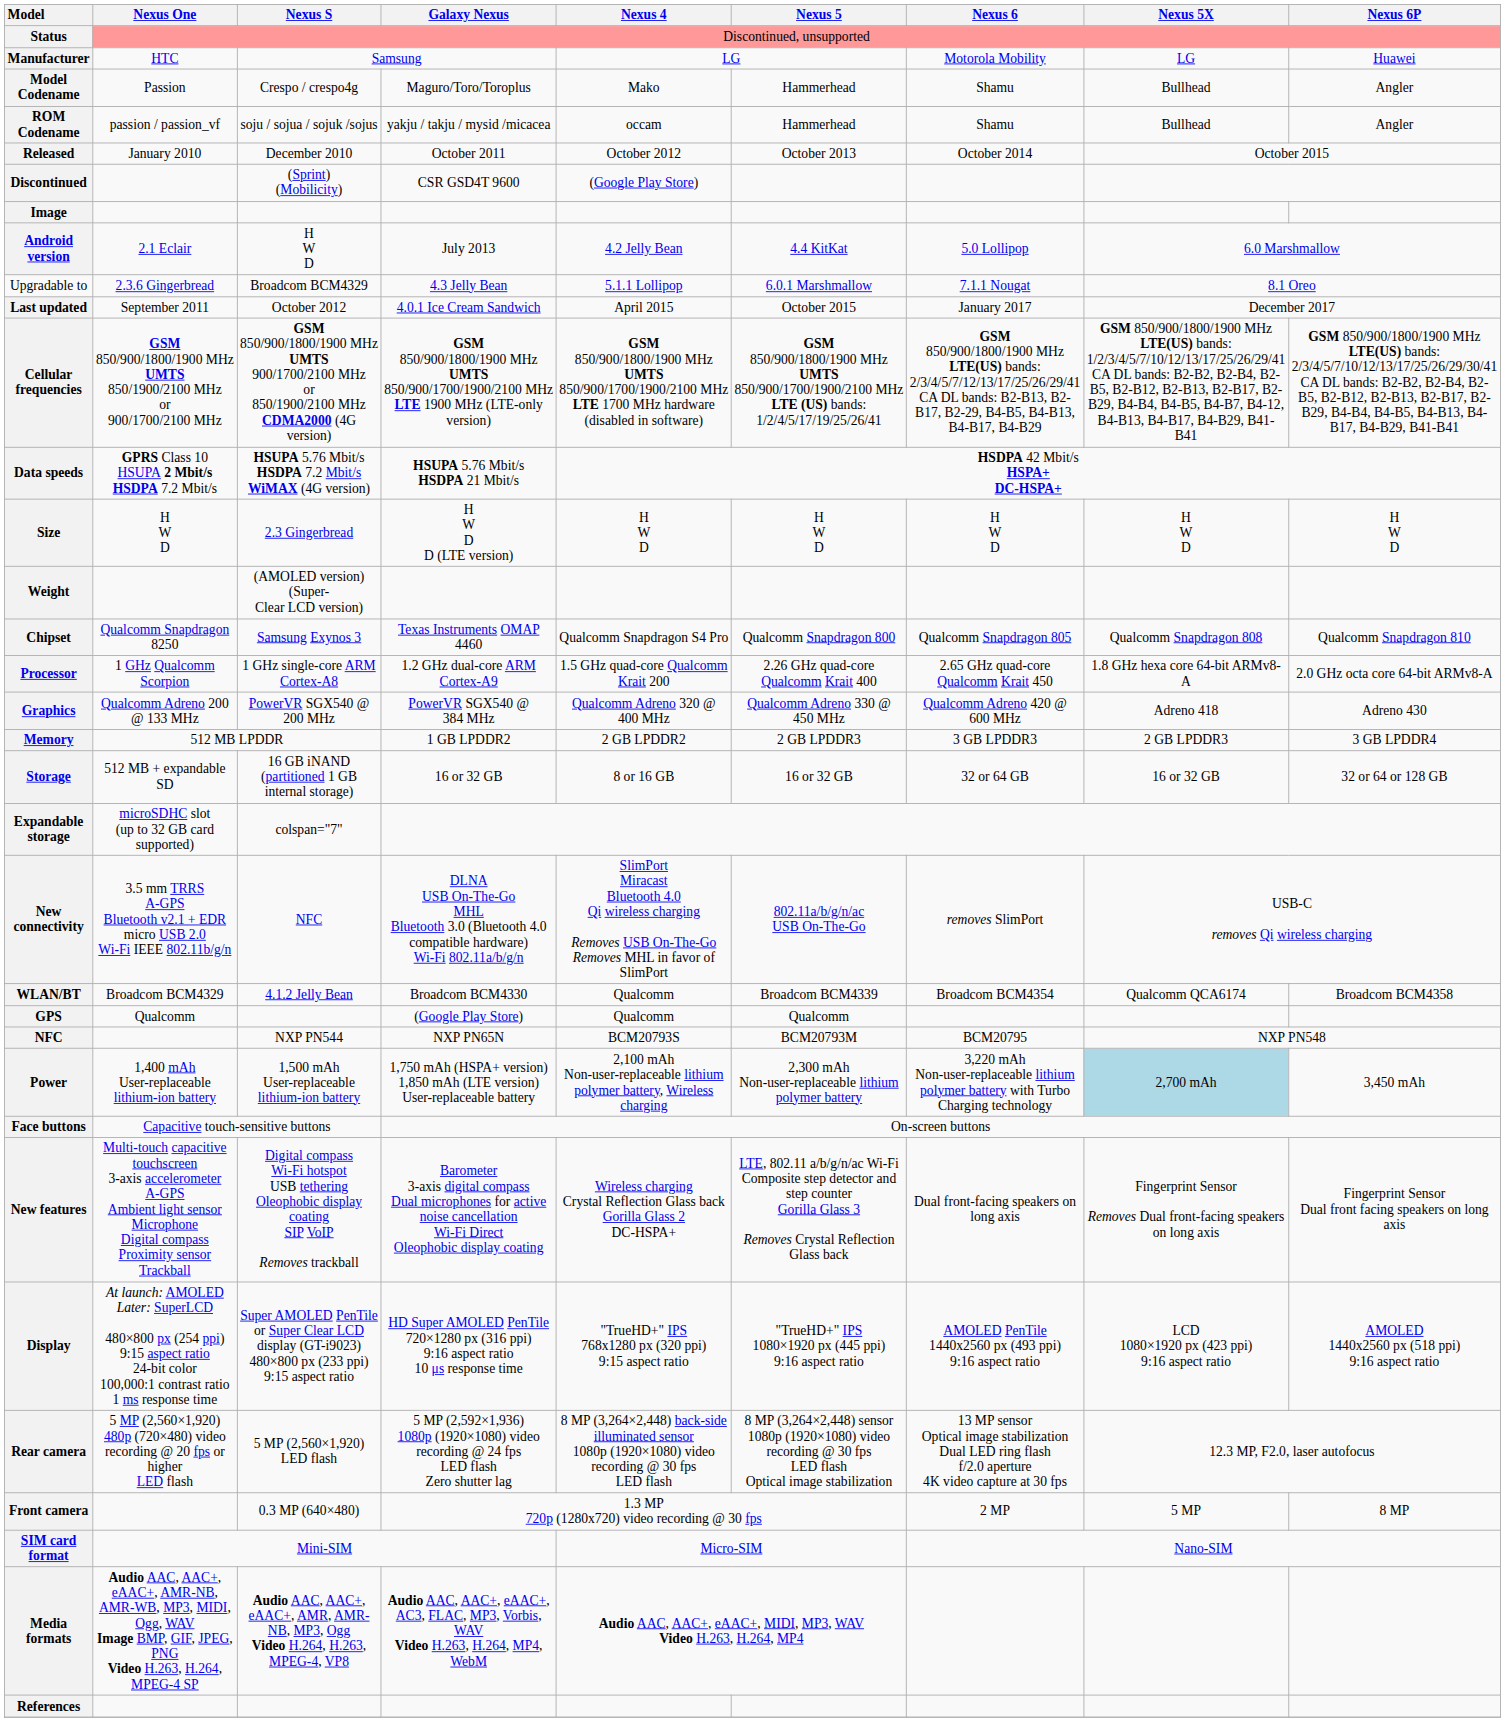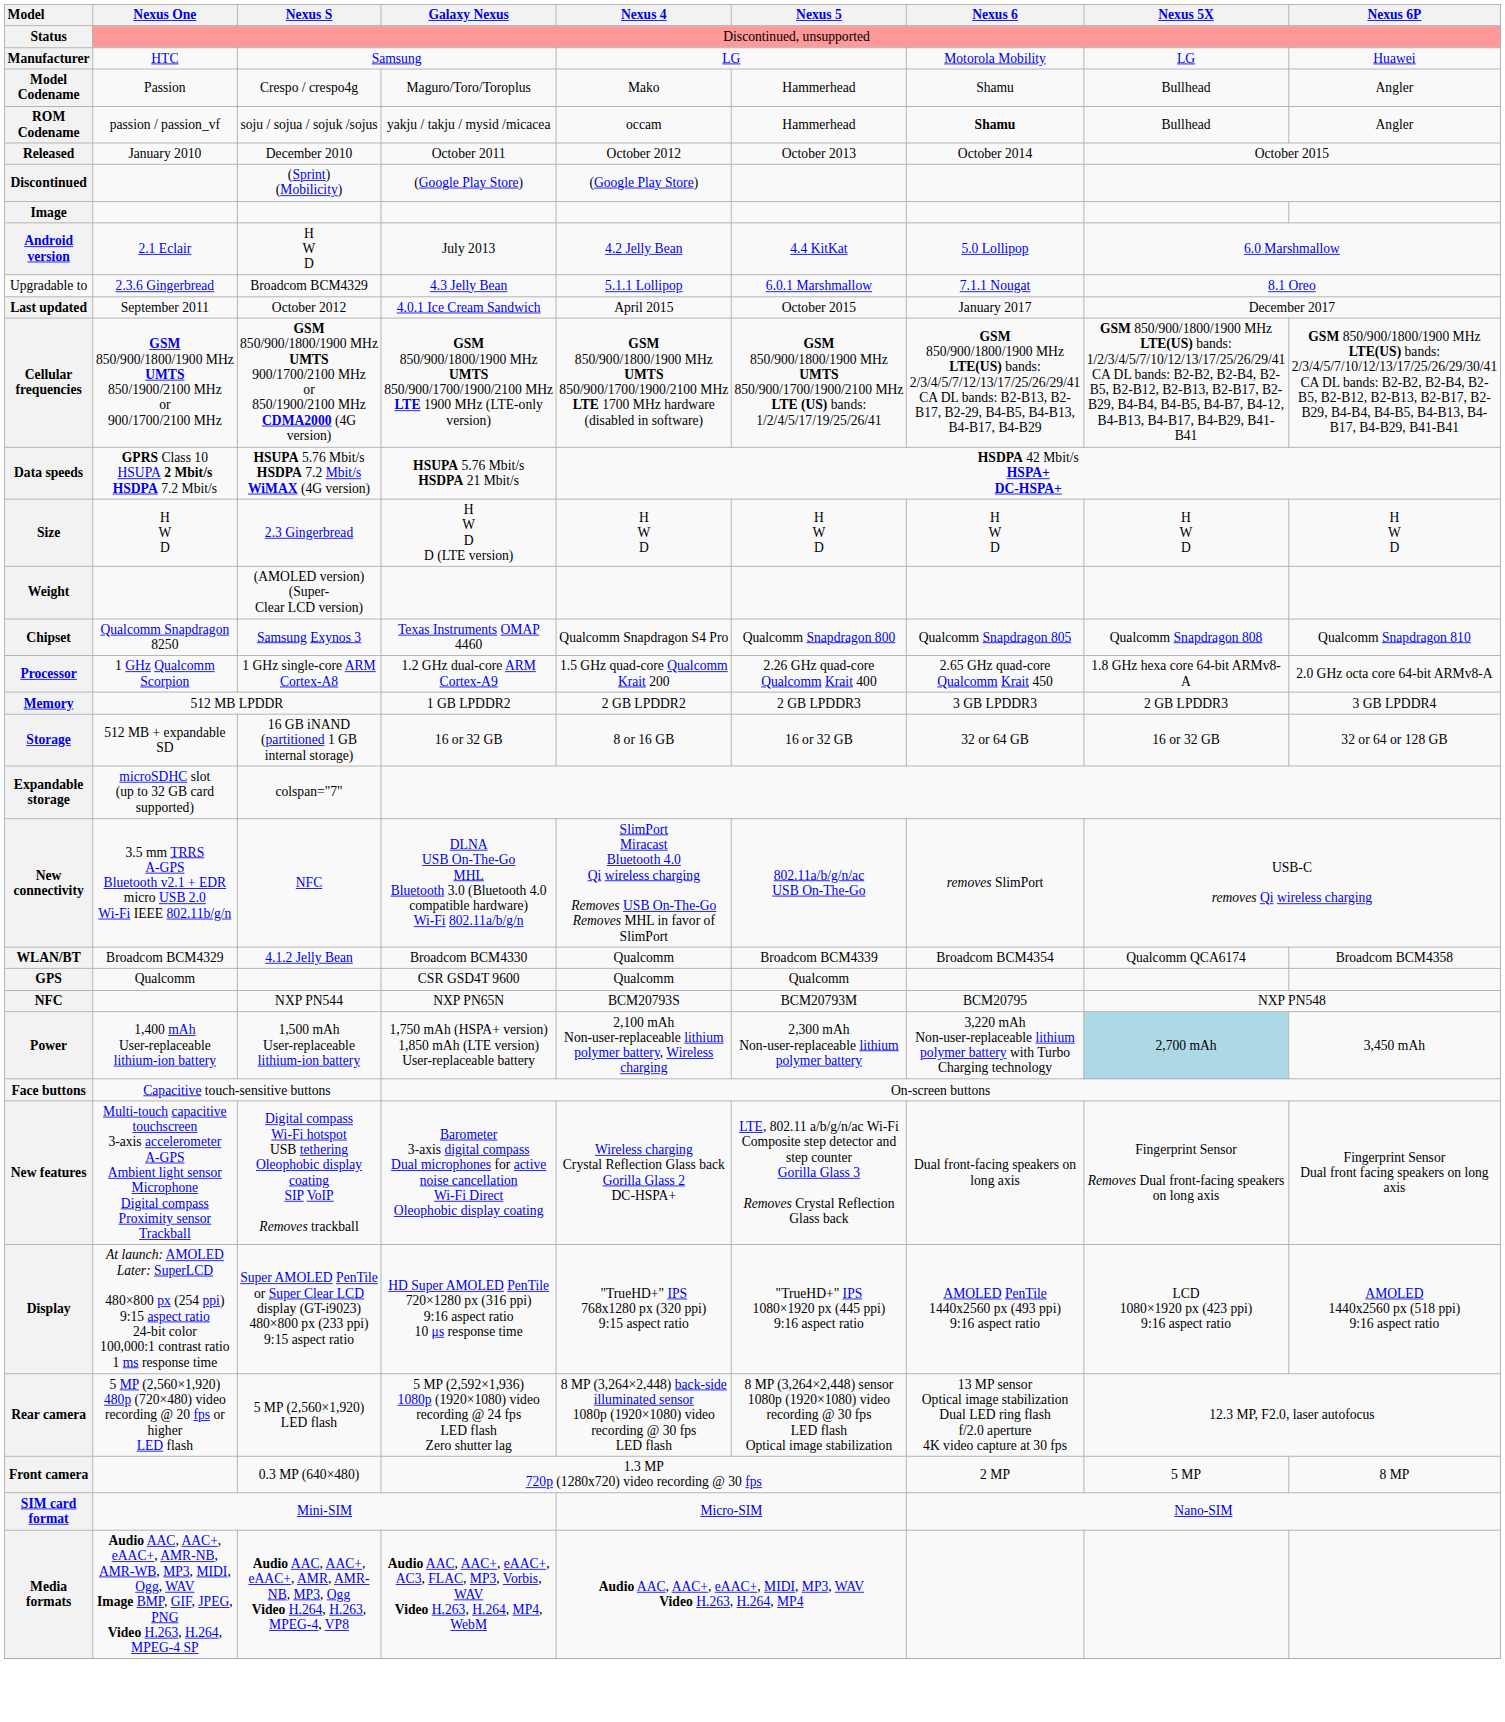(995, 124) normal -> (995, 124) bold
(469, 182) CSR GSD4T 9600 -> (469, 182) (Google Play Store)
- row: (49, 710)
(469, 1016) (Google Play Store) -> (469, 979) CSR GSD4T 9600
- row: (49, 1706)
